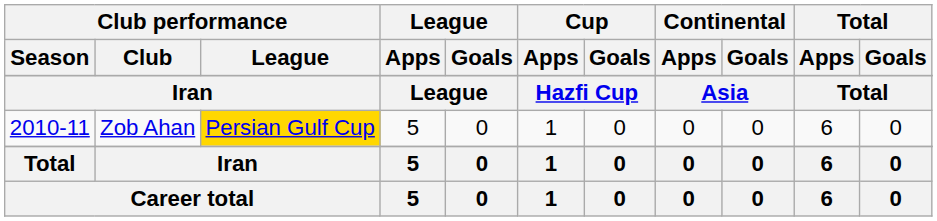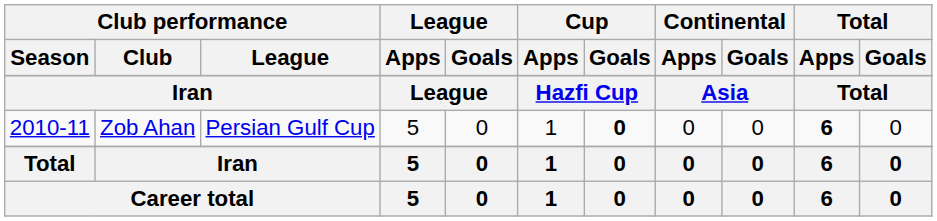(290, 127) gold background -> (290, 127) no background
(620, 127) normal -> (620, 127) bold
(827, 127) normal -> (827, 127) bold
